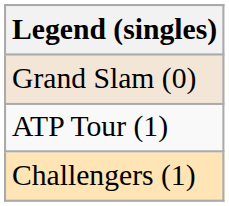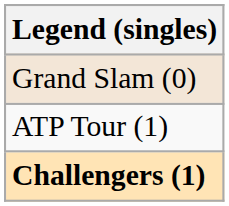(104, 176) normal -> (109, 176) bold
